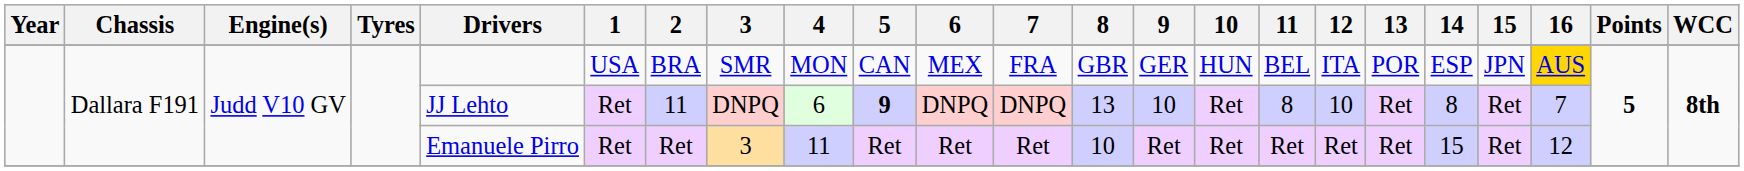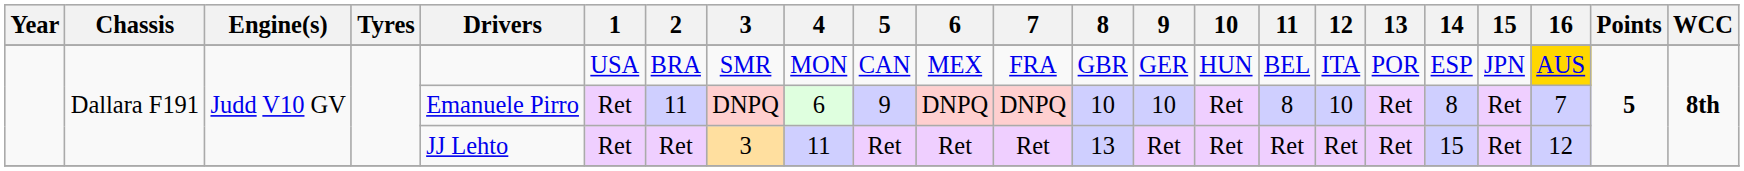(467, 105) JJ Lehto -> (503, 105) Emanuele Pirro
(884, 105) bold -> (884, 105) normal
(1103, 105) 13 -> (1103, 105) 10
(503, 145) Emanuele Pirro -> (467, 145) JJ Lehto
(1103, 145) 10 -> (1103, 145) 13
